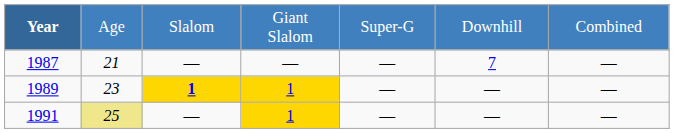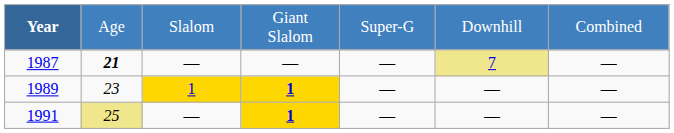(111, 63) normal -> (111, 63) bold
(492, 63) no background -> (492, 63) khaki background
(192, 89) bold -> (192, 89) normal
(290, 89) normal -> (290, 89) bold
(290, 115) normal -> (290, 115) bold
